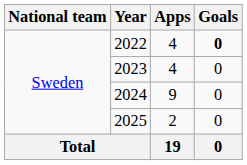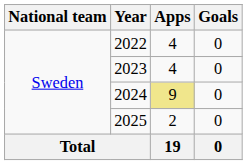(218, 43) bold -> (218, 43) normal
(172, 95) no background -> (172, 95) khaki background
